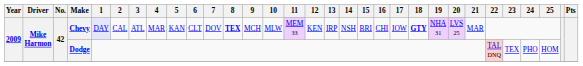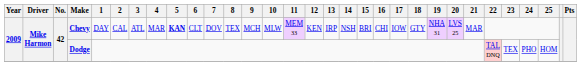(101, 28) lavender background -> (101, 28) no background
(177, 28) normal -> (177, 28) bold
(233, 28) bold -> (233, 28) normal
(418, 28) bold -> (418, 28) normal
